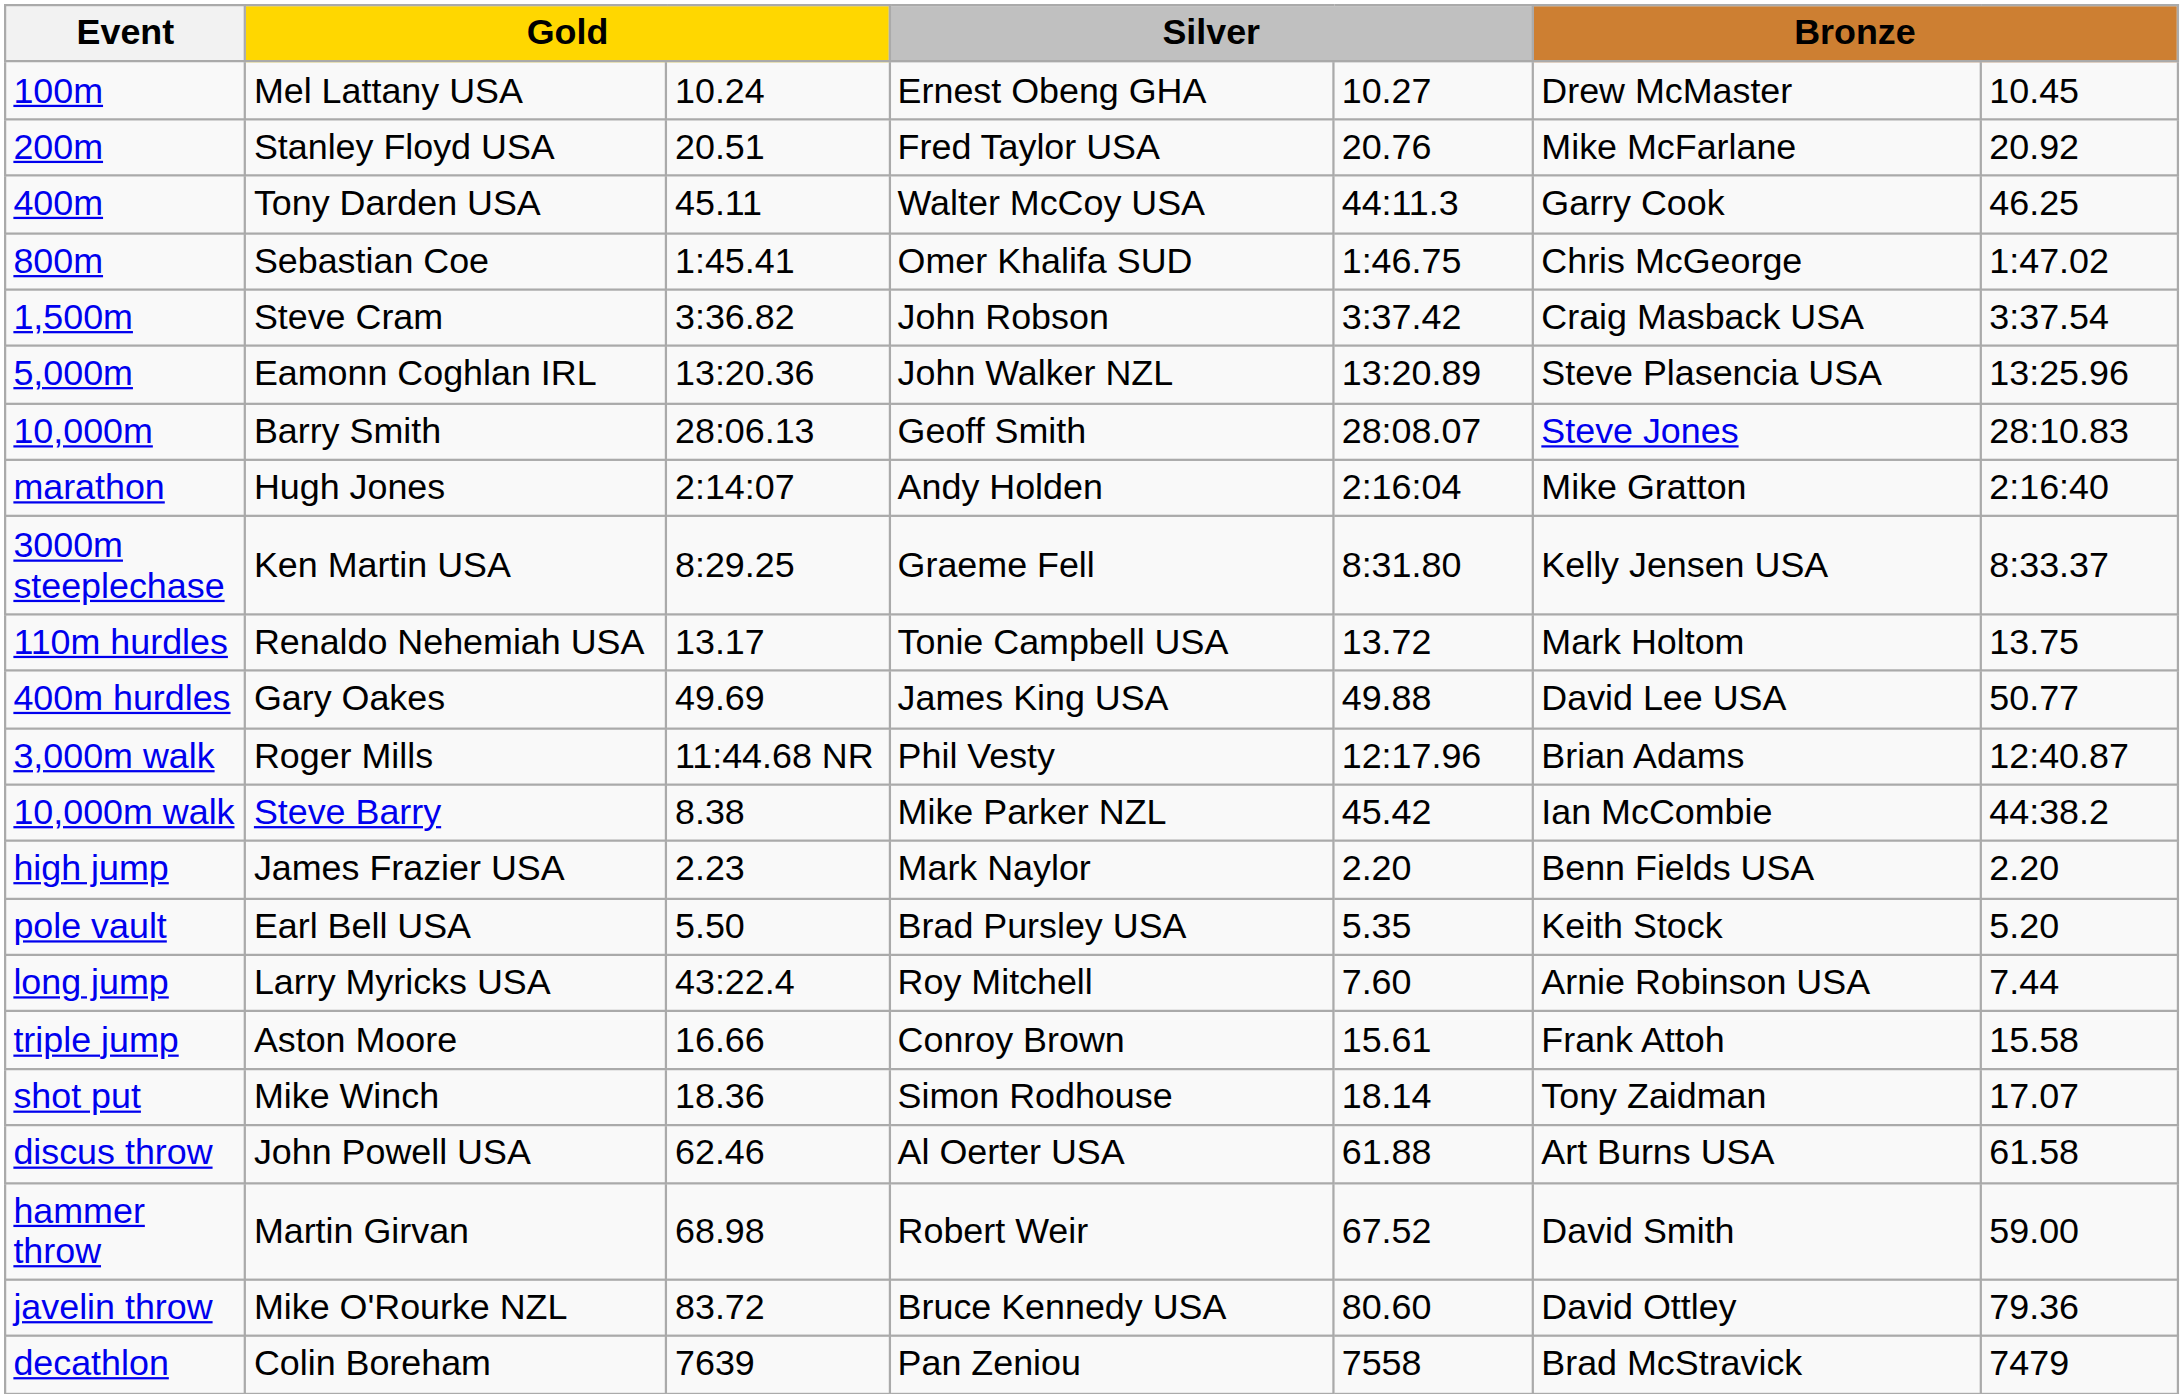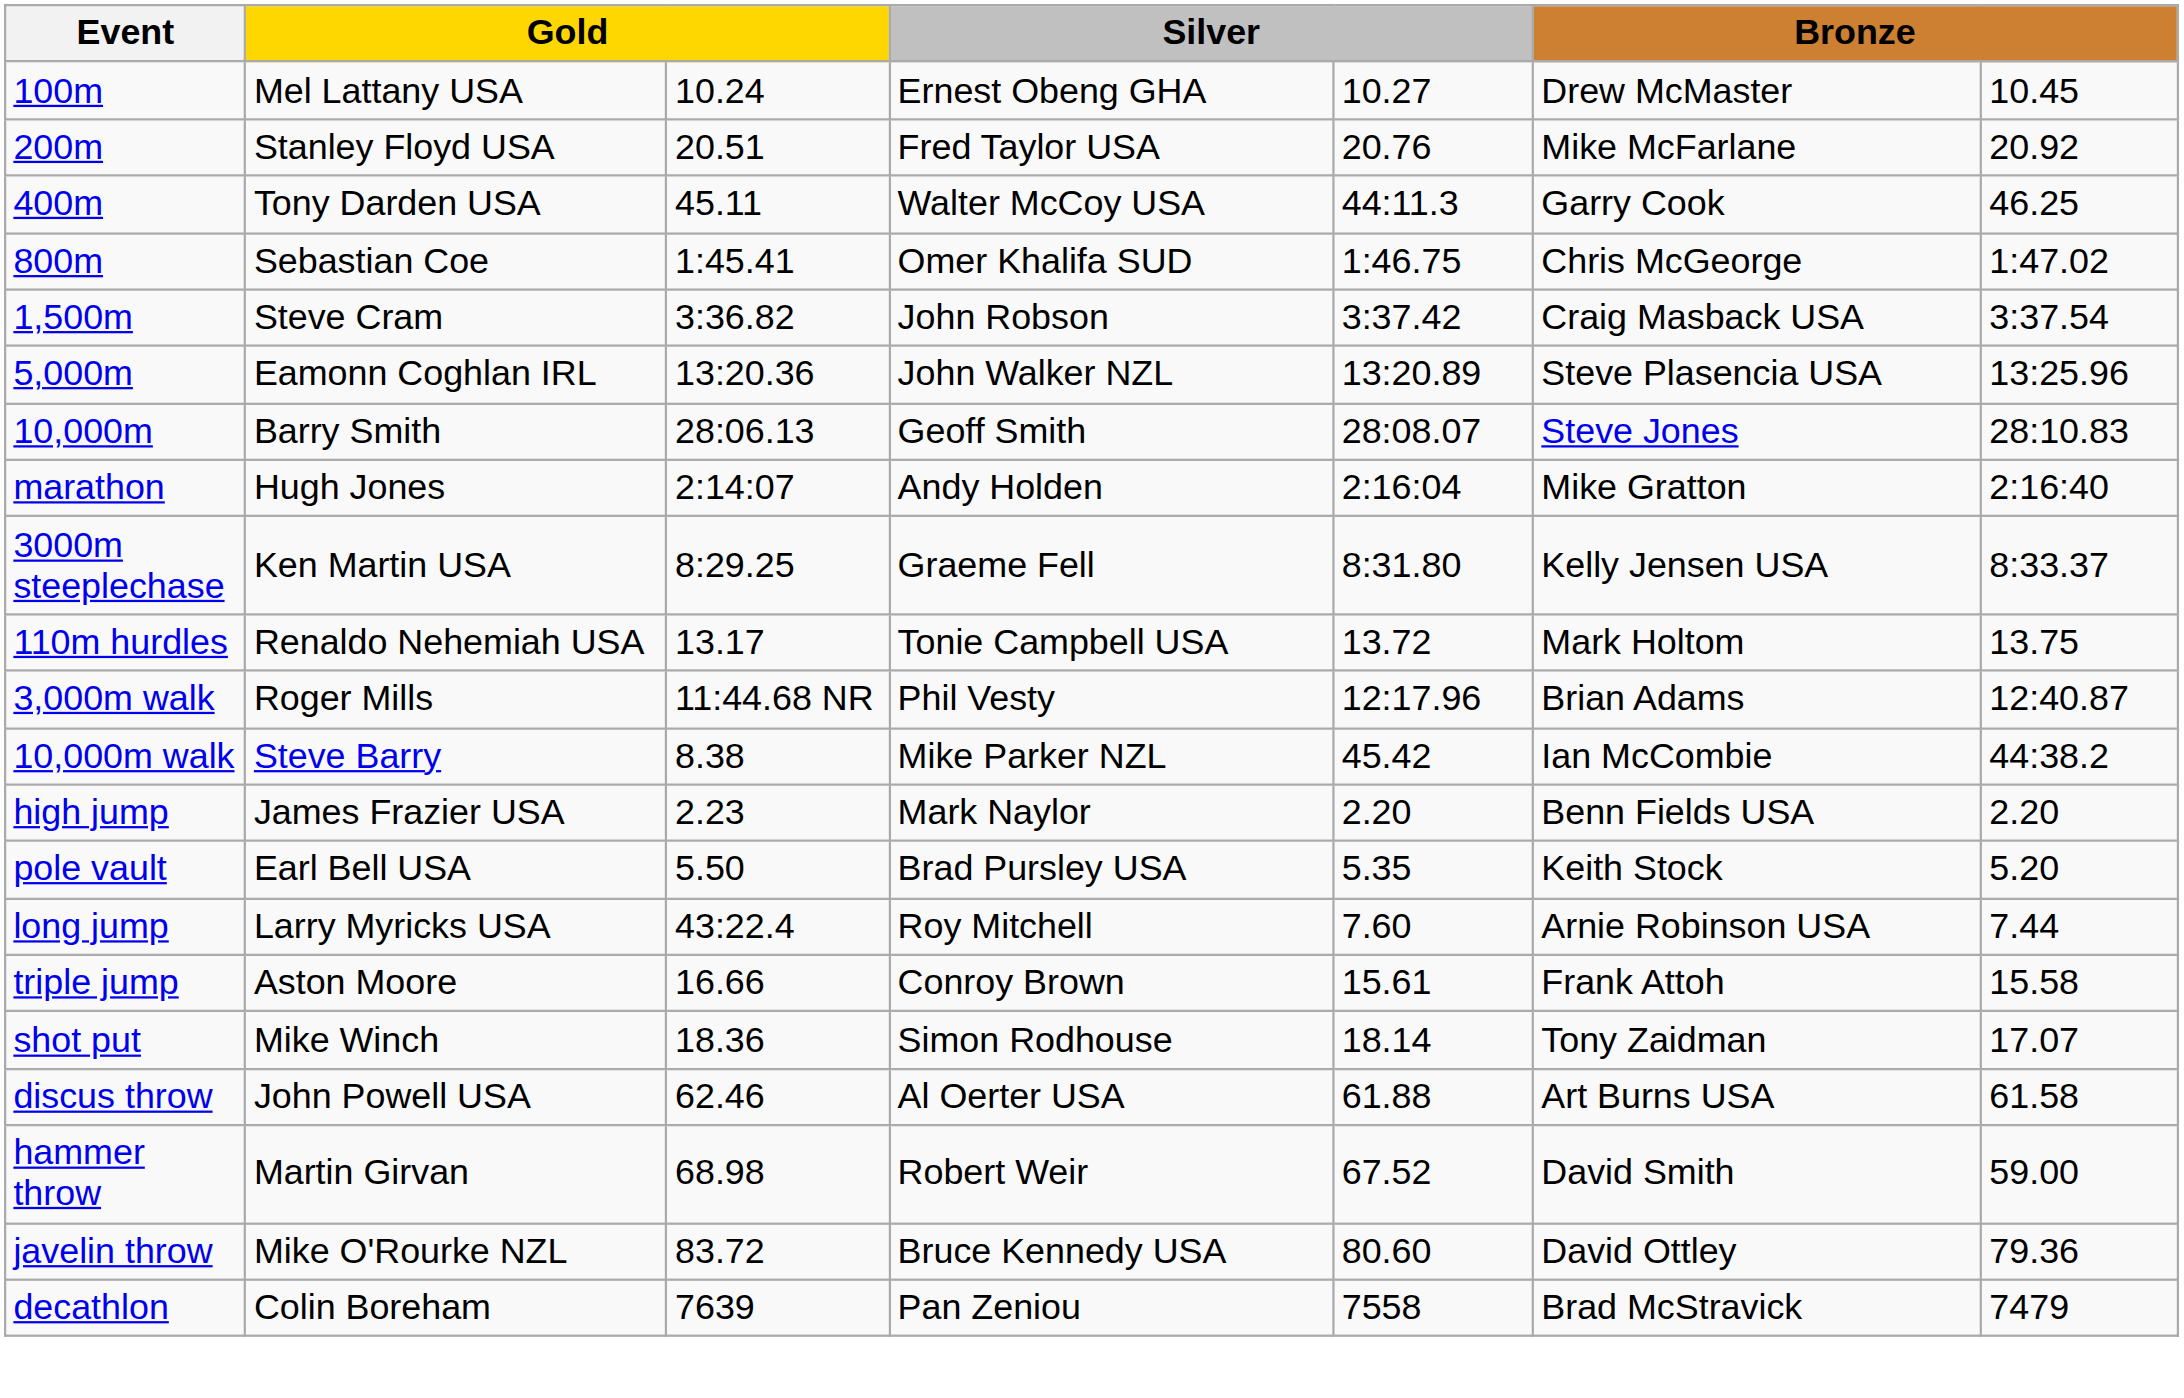- row: (122, 698)
